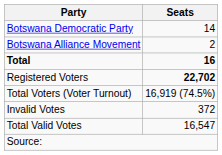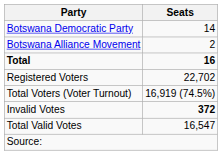(200, 77) bold -> (200, 77) normal
(207, 110) normal -> (207, 110) bold
